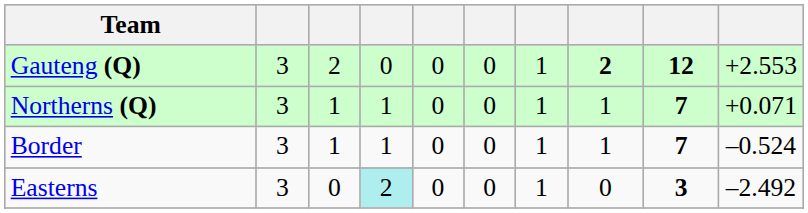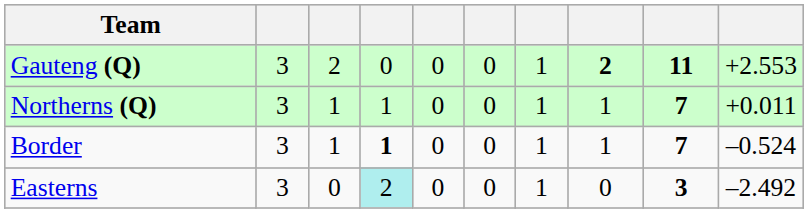(681, 65) 12 -> (681, 65) 11
(761, 106) +0.071 -> (761, 106) +0.011
(386, 146) normal -> (386, 146) bold
